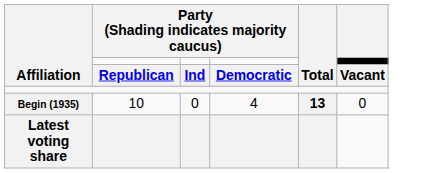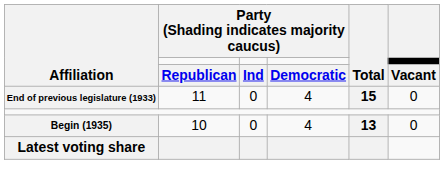+ row: (81, 97)
